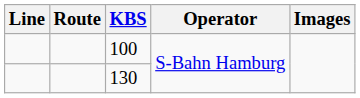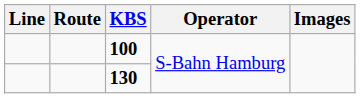(123, 48) normal -> (123, 48) bold
(123, 78) normal -> (123, 78) bold
